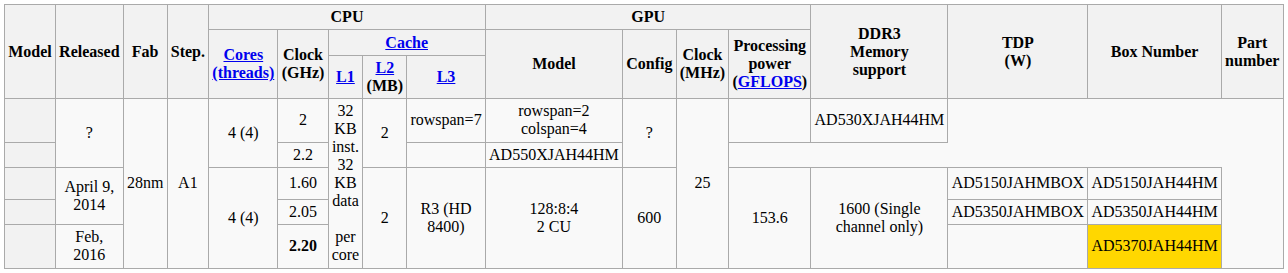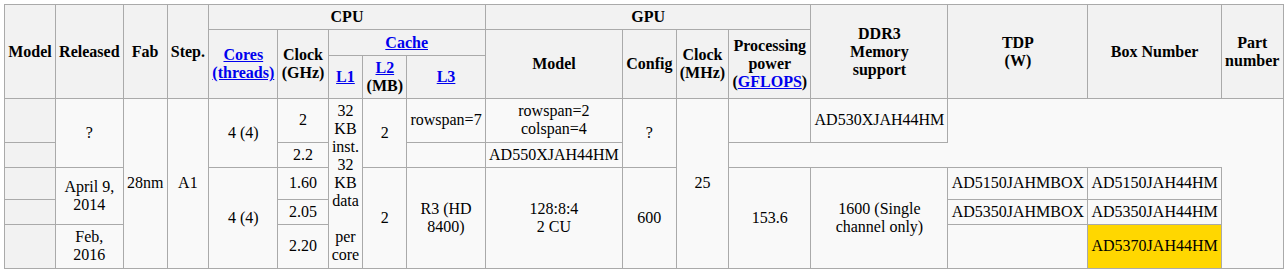(303, 246) bold -> (303, 246) normal
